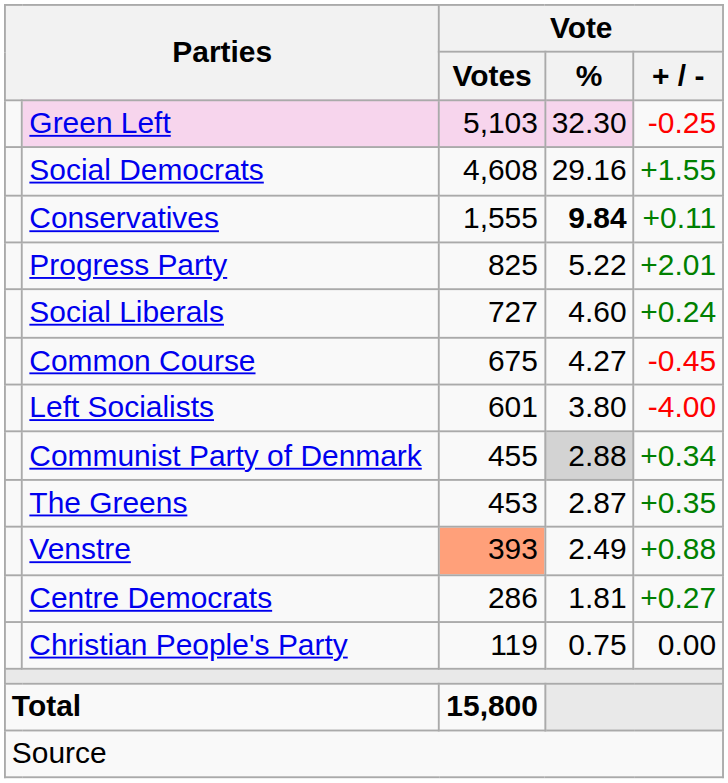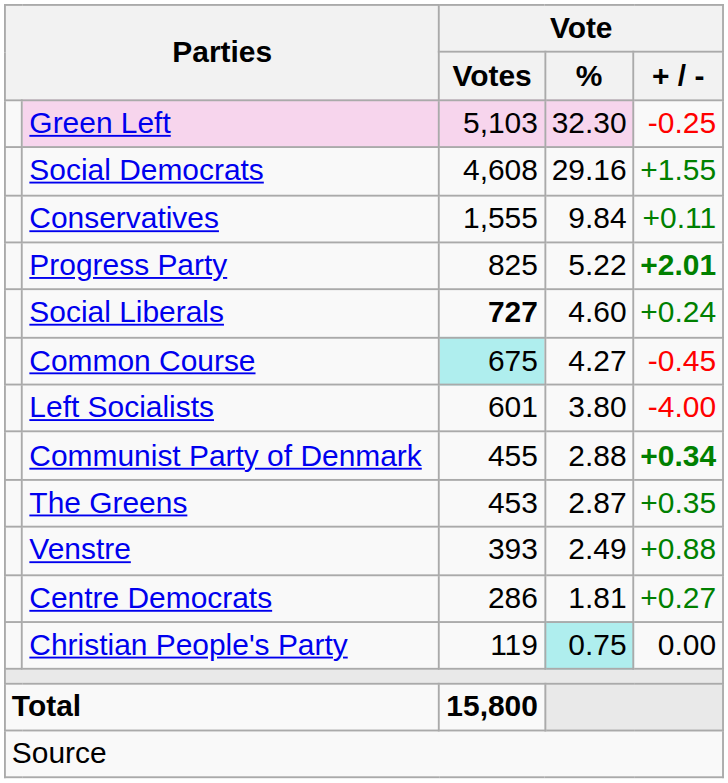(597, 218) bold -> (597, 218) normal
(678, 265) normal -> (678, 265) bold
(513, 312) normal -> (513, 312) bold
(513, 360) no background -> (513, 360) paleturquoise background
(597, 455) lightgrey background -> (597, 455) no background
(678, 455) normal -> (678, 455) bold
(513, 550) lightsalmon background -> (513, 550) no background
(597, 645) no background -> (597, 645) paleturquoise background
